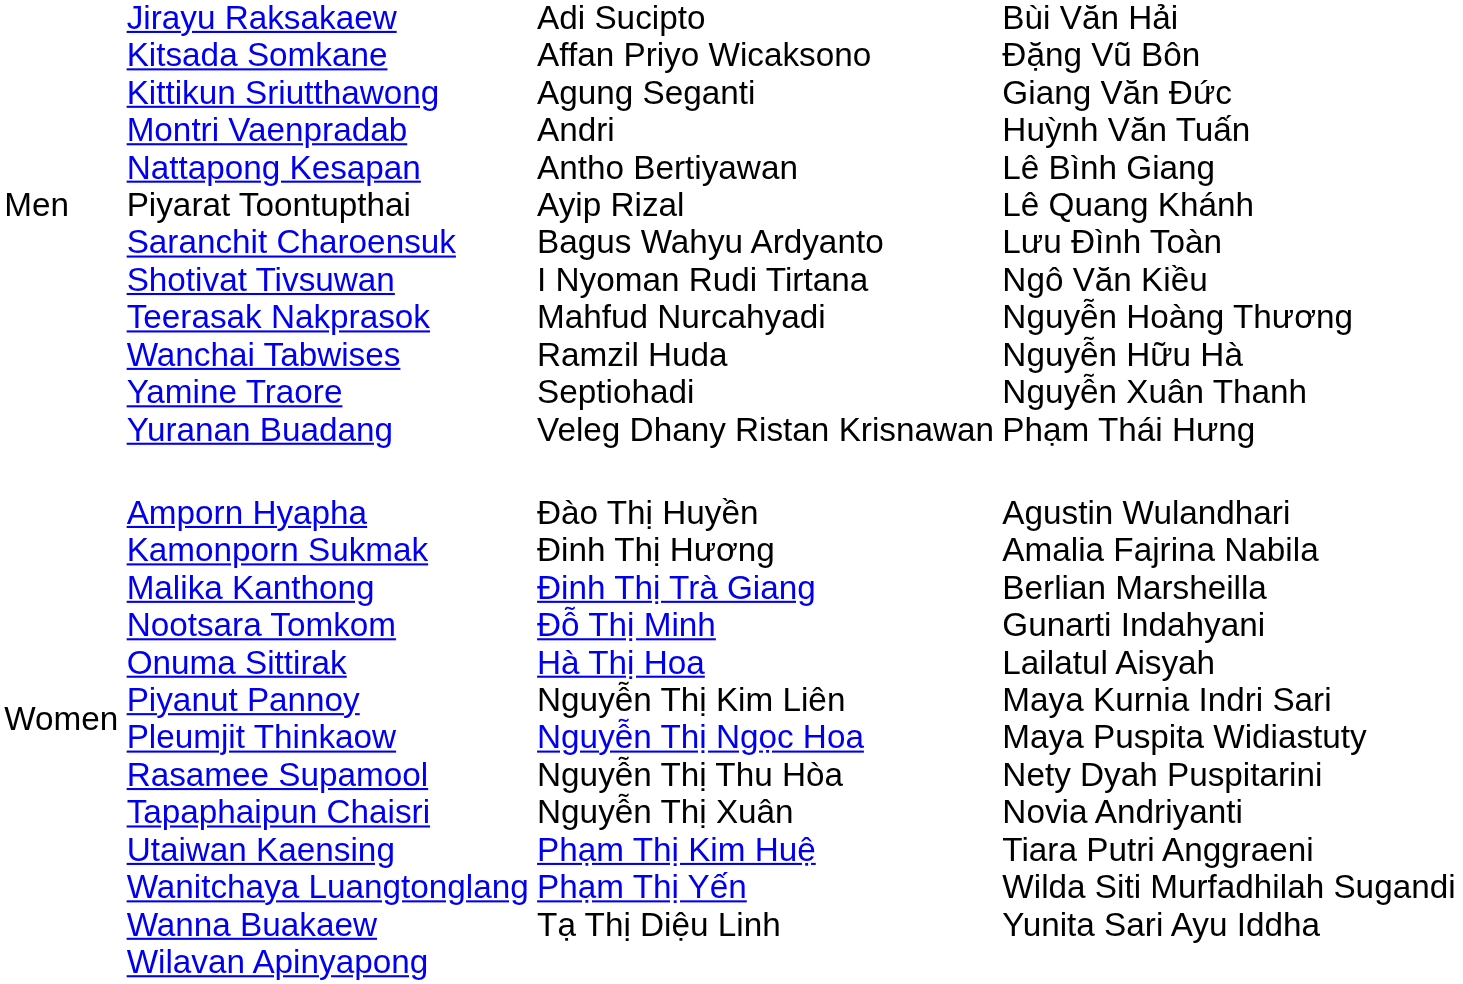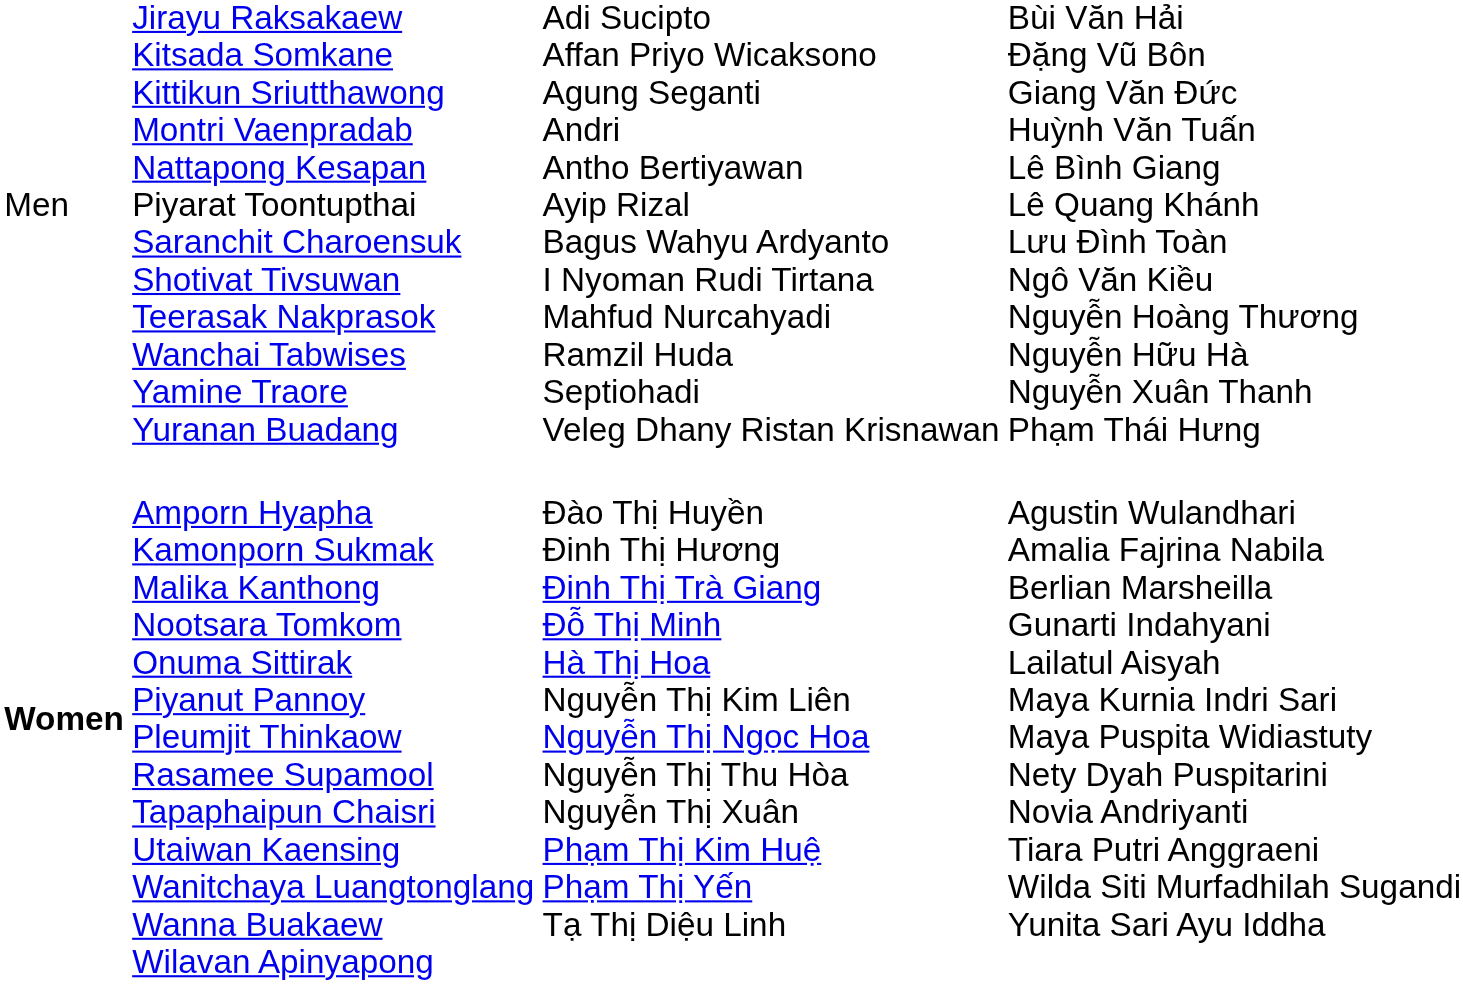(61, 718) normal -> (64, 718) bold
